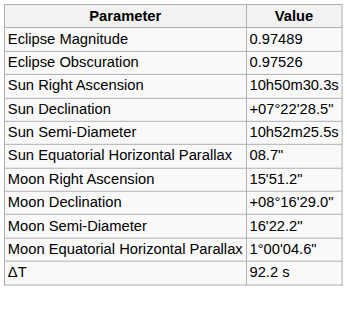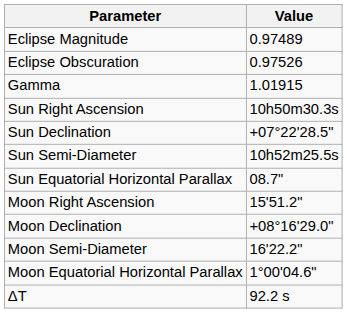+ row: (34, 86)
